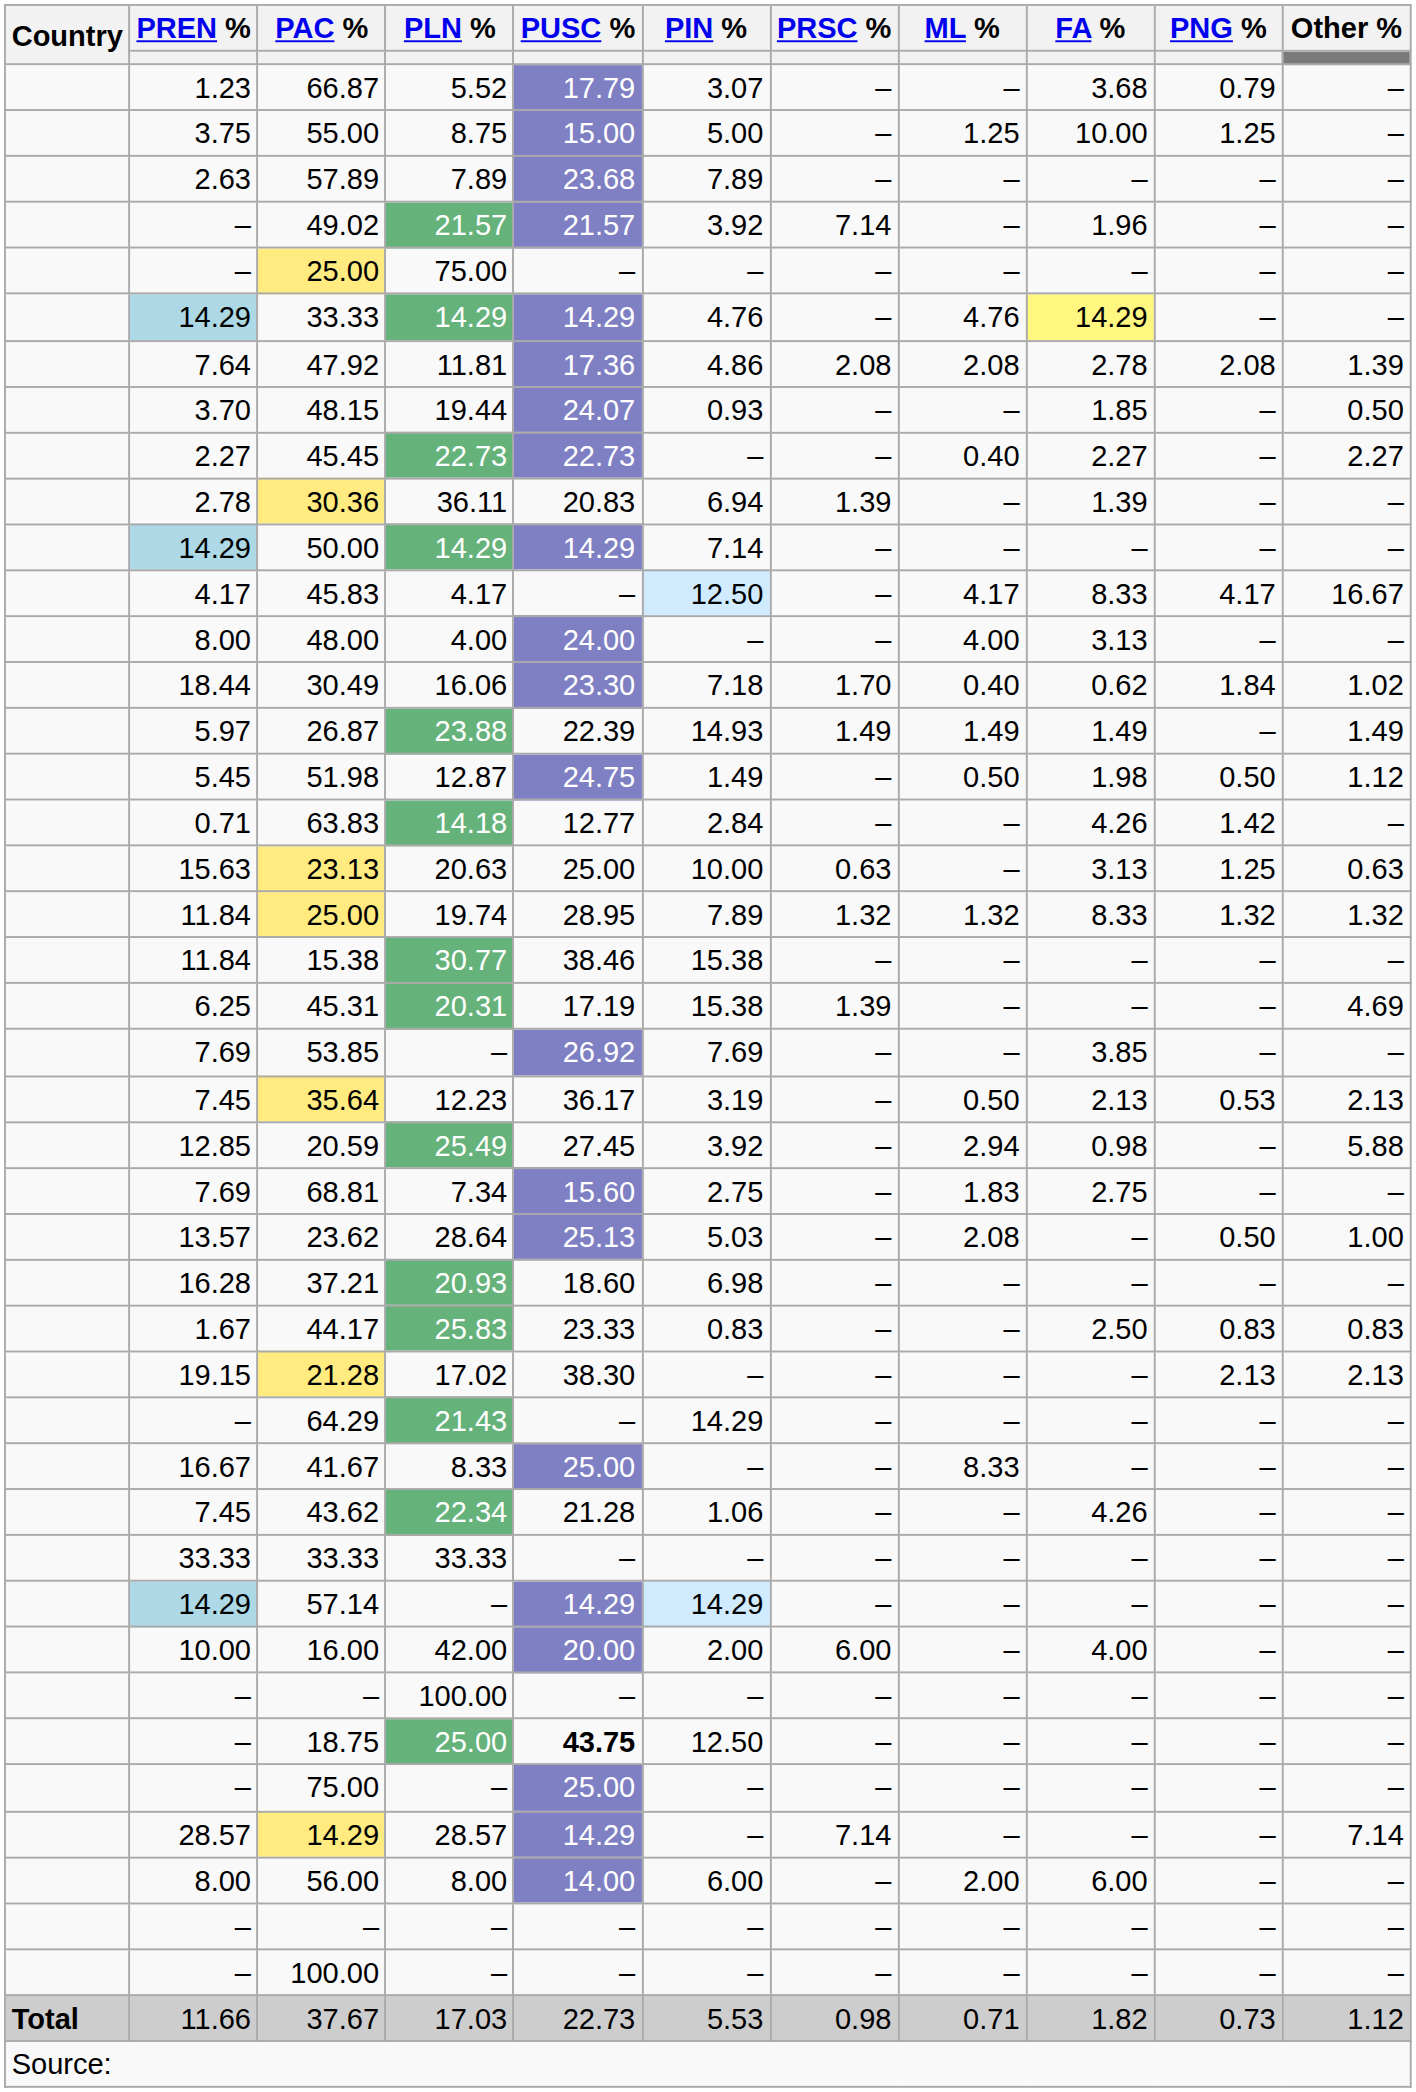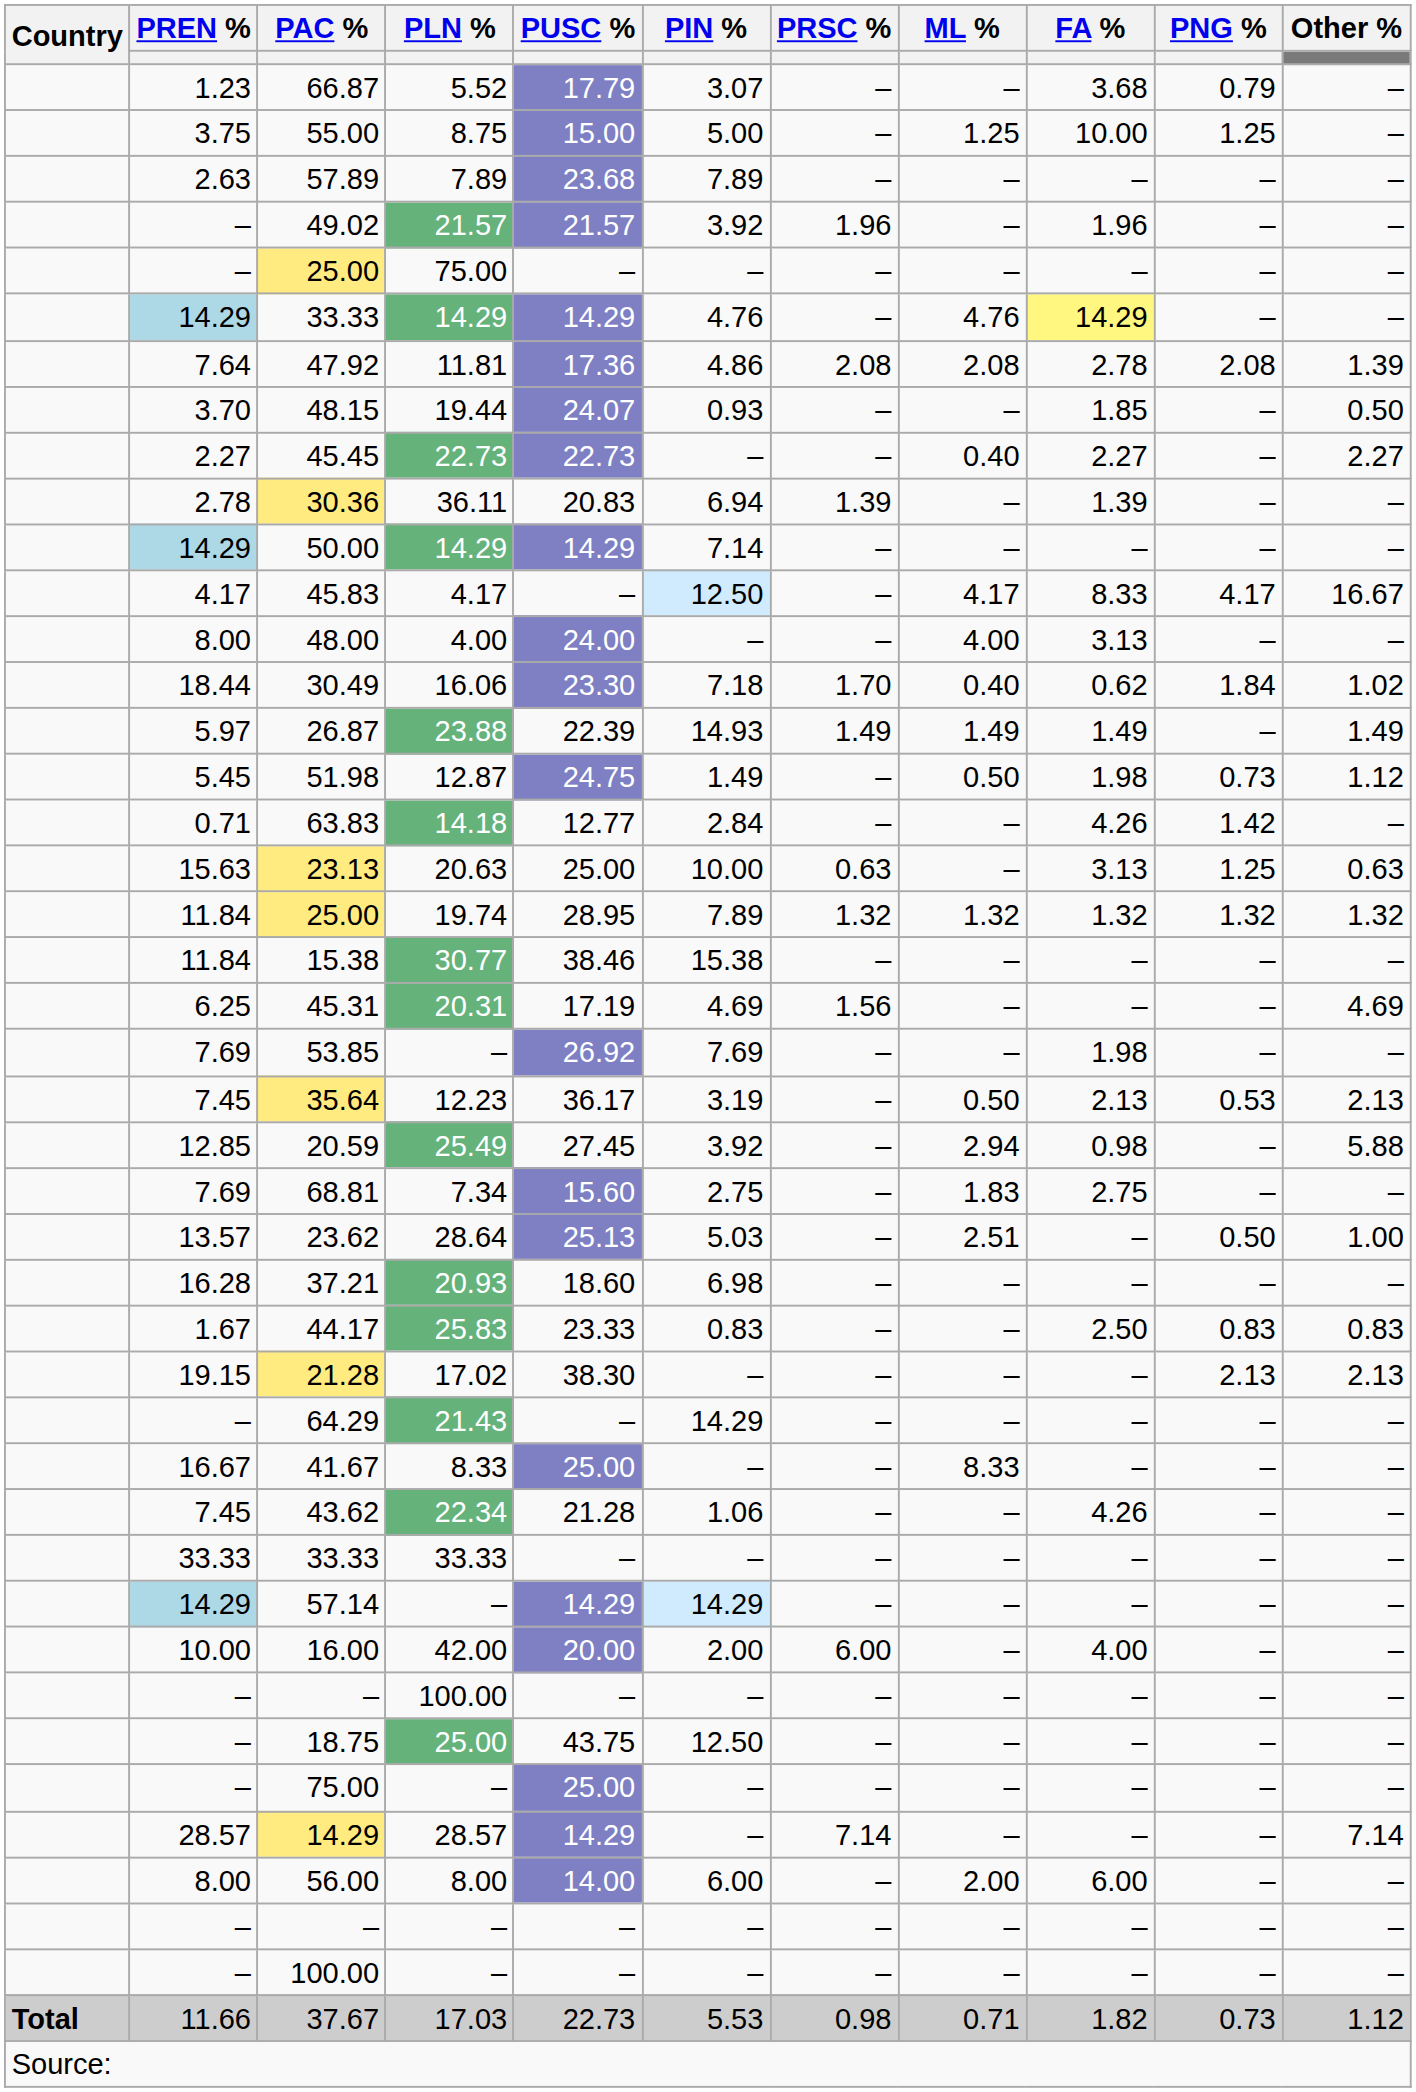(863, 225) 7.14 -> (863, 225) 1.96
(1247, 777) 0.50 -> (1247, 777) 0.73
(1119, 915) 8.33 -> (1119, 915) 1.32
(727, 1007) 15.38 -> (735, 1007) 4.69
(863, 1007) 1.39 -> (863, 1007) 1.56
(1119, 1053) 3.85 -> (1119, 1053) 1.98
(991, 1237) 2.08 -> (991, 1237) 2.51
(599, 1742) bold -> (599, 1742) normal
